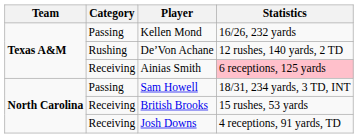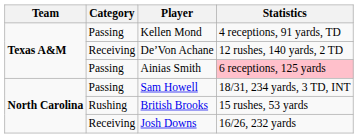(257, 32) 16/26, 232 yards -> (280, 32) 4 receptions, 91 yards, TD
(108, 50) Rushing -> (112, 50) Receiving
(112, 68) Receiving -> (106, 68) Passing
(112, 105) Receiving -> (108, 105) Rushing
(280, 123) 4 receptions, 91 yards, TD -> (257, 123) 16/26, 232 yards
